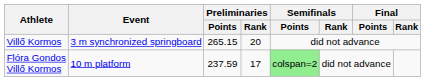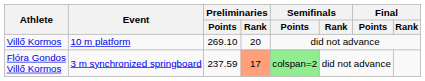(136, 43) 3 m synchronized springboard -> (100, 43) 10 m platform
(222, 43) 265.15 -> (222, 43) 269.10
(100, 63) 10 m platform -> (136, 63) 3 m synchronized springboard
(255, 63) no background -> (255, 63) lightsalmon background
